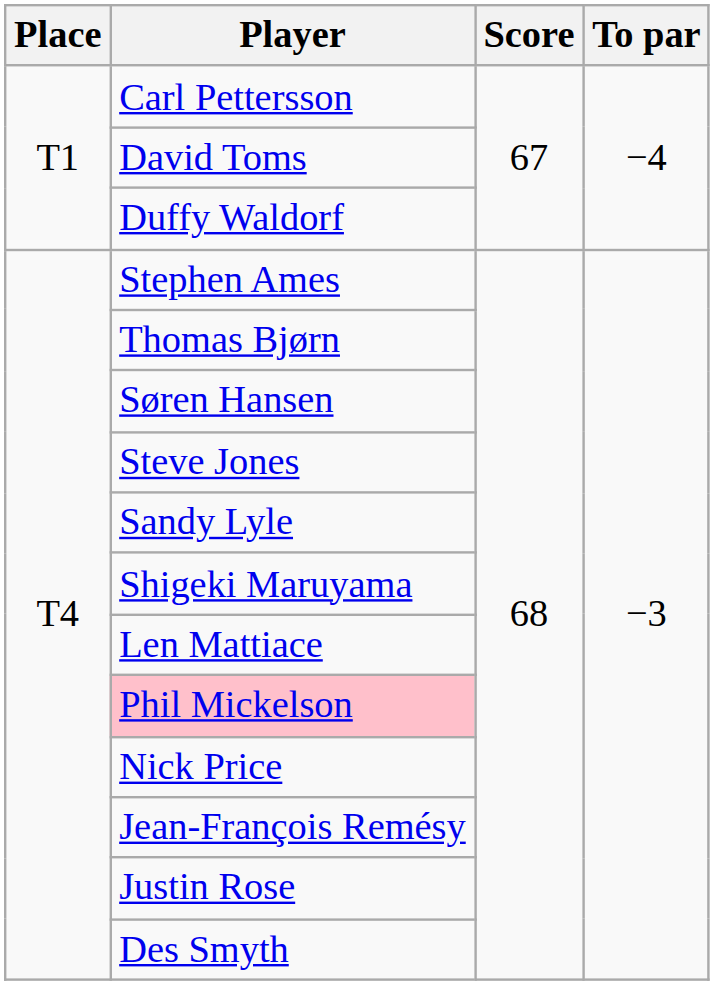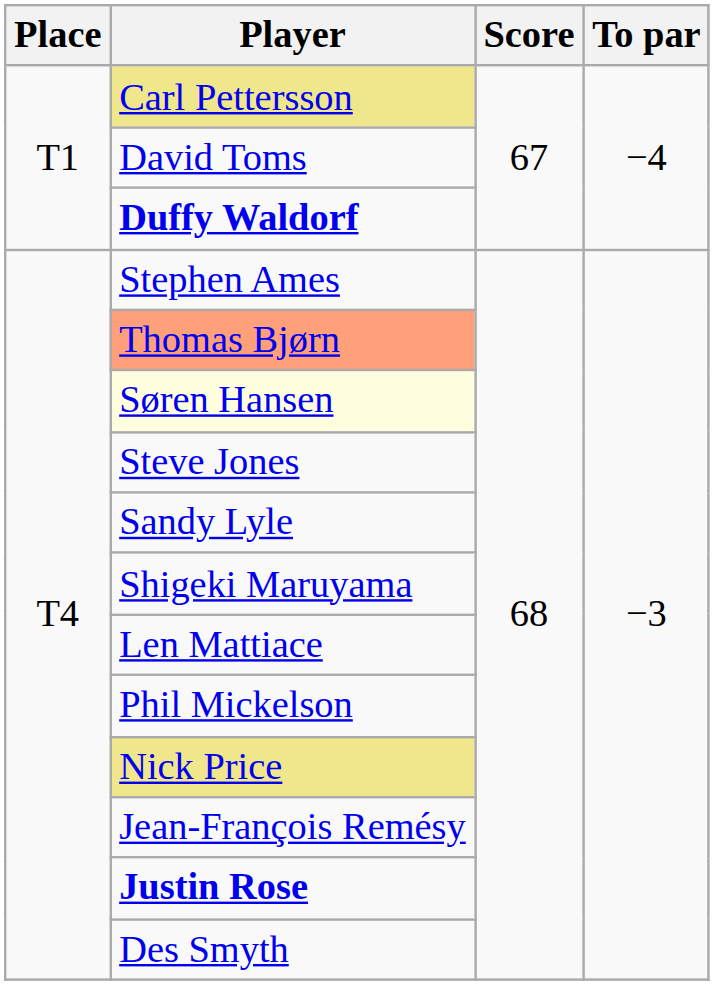(236, 95) no background -> (236, 95) khaki background
(232, 217) normal -> (239, 217) bold
(230, 339) no background -> (230, 339) lightsalmon background
(226, 400) no background -> (226, 400) lightyellow background
(236, 704) pink background -> (236, 704) no background
(201, 765) no background -> (201, 765) khaki background
(207, 887) normal -> (214, 887) bold
